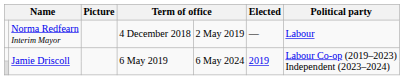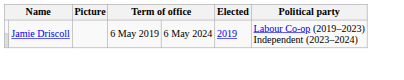- row: (45, 34)
